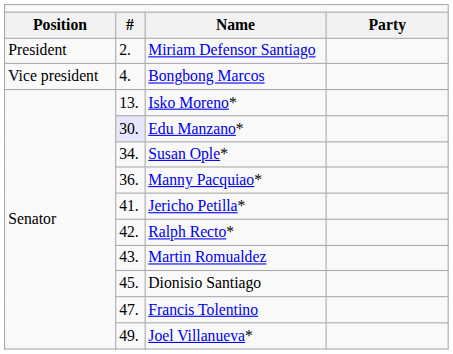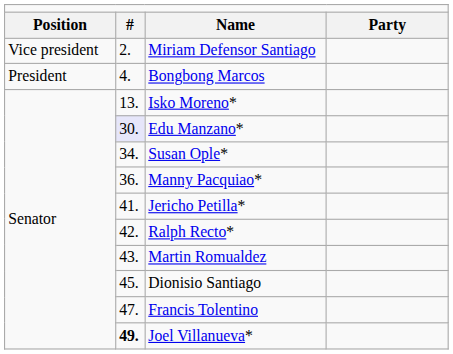(37, 51) President -> (53, 51) Vice president
(53, 76) Vice president -> (37, 76) President
(129, 335) normal -> (129, 335) bold
